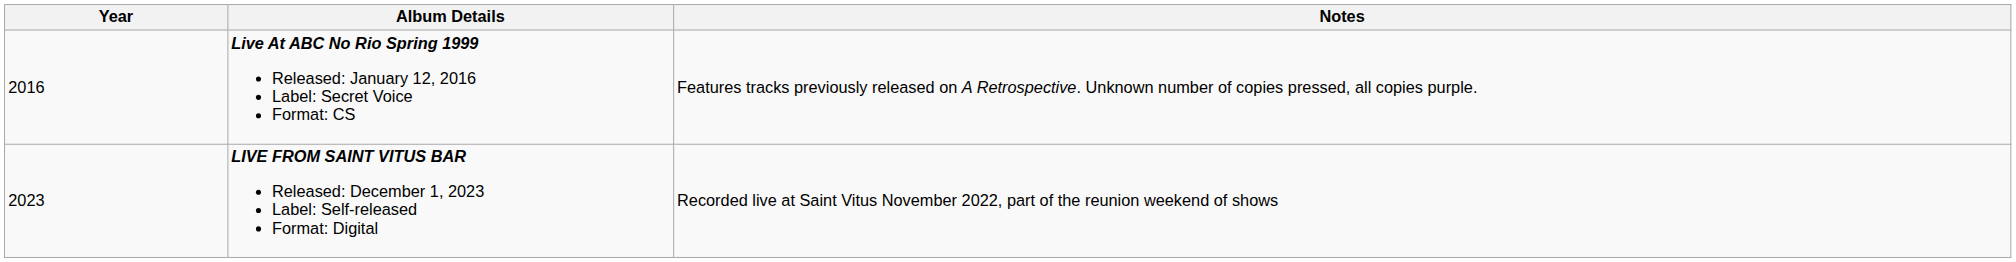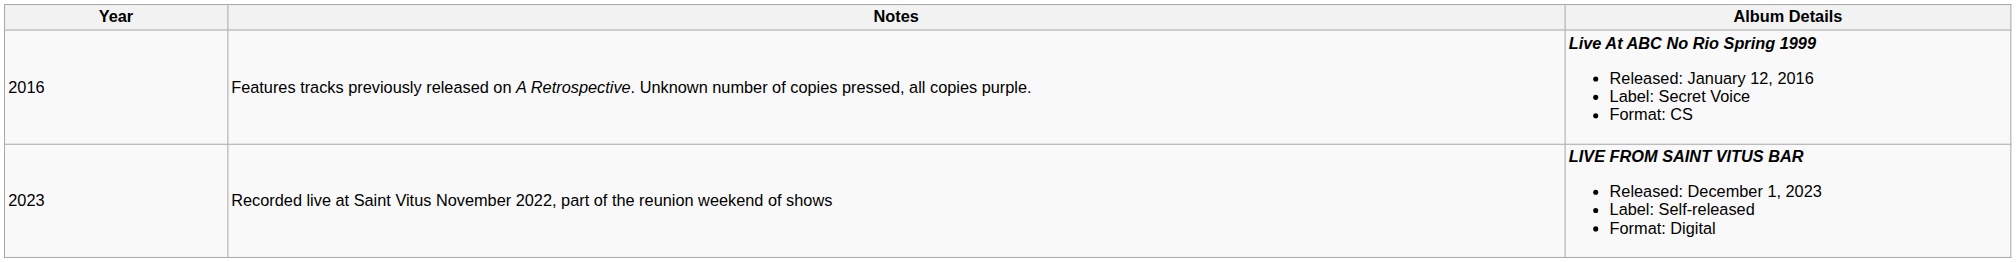columns swapped: (450, 17) <-> (1342, 17)
